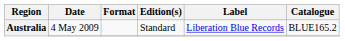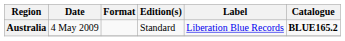(313, 28) normal -> (313, 28) bold
